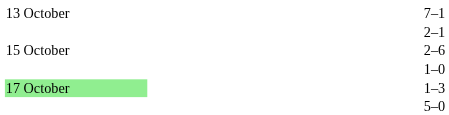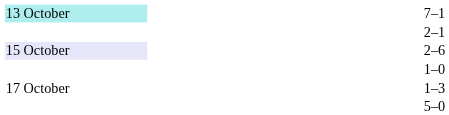(38, 13) no background -> (38, 13) paleturquoise background
(38, 50) no background -> (38, 50) lavender background
(38, 88) lightgreen background -> (38, 88) no background
